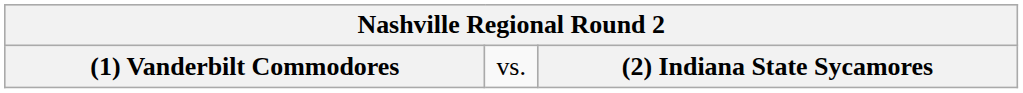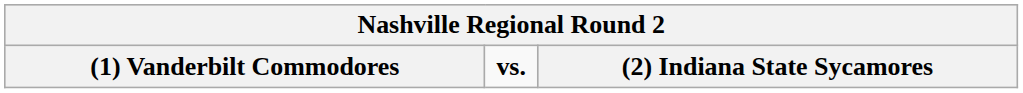(511, 66) normal -> (511, 66) bold
